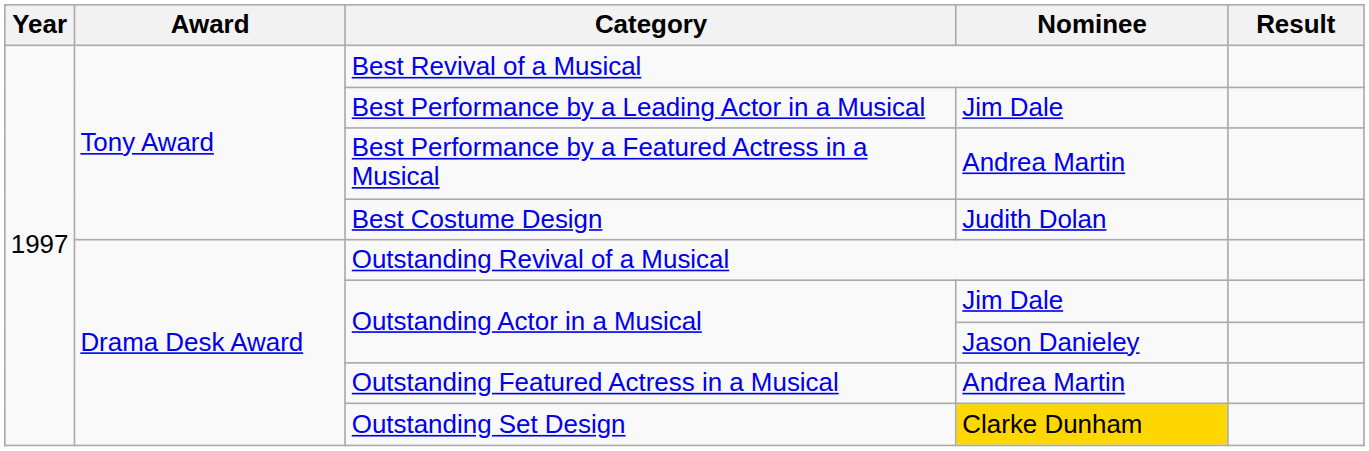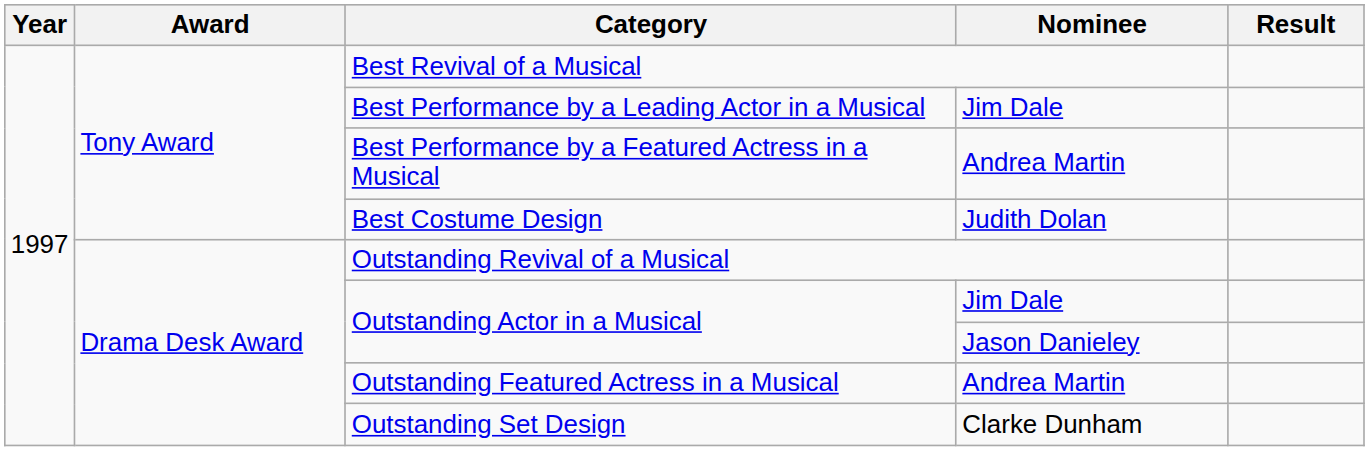(1052, 424) gold background -> (1052, 424) no background
